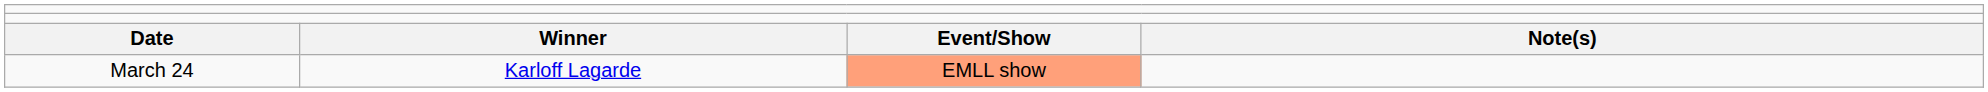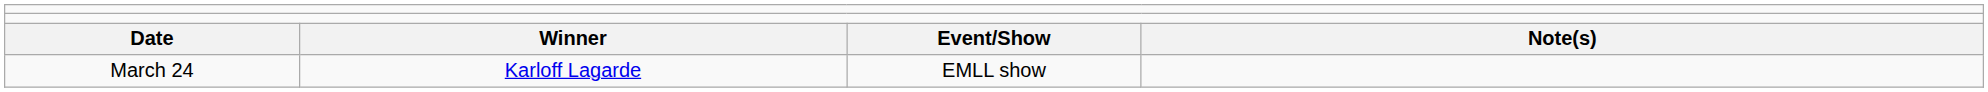(994, 70) lightsalmon background -> (994, 70) no background
